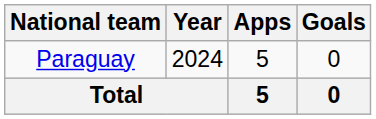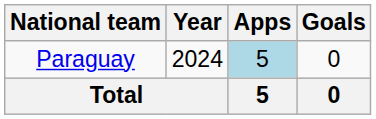(262, 59) no background -> (262, 59) lightblue background
